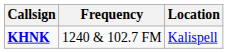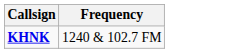- column: (194, 15)
